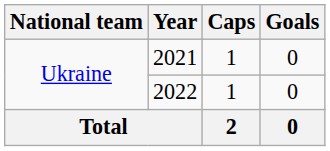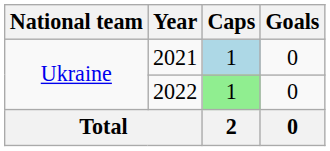(231, 57) no background -> (231, 57) lightblue background
(231, 92) no background -> (231, 92) lightgreen background
